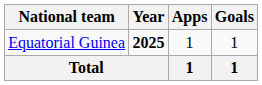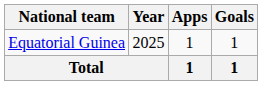(148, 42) bold -> (148, 42) normal
